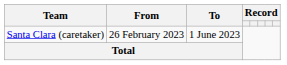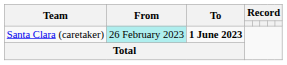(147, 34) no background -> (147, 34) paleturquoise background
(214, 34) normal -> (216, 34) bold
